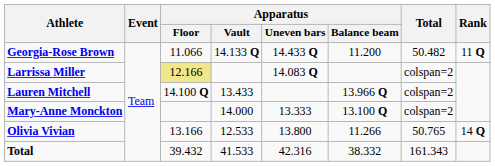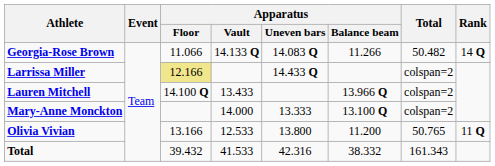(295, 53) 14.433 Q -> (295, 53) 14.083 Q
(365, 53) 11.200 -> (365, 53) 11.266
(473, 53) 11 Q -> (473, 53) 14 Q
(295, 72) 14.083 Q -> (295, 72) 14.433 Q
(365, 131) 11.266 -> (365, 131) 11.200
(473, 131) 14 Q -> (473, 131) 11 Q
